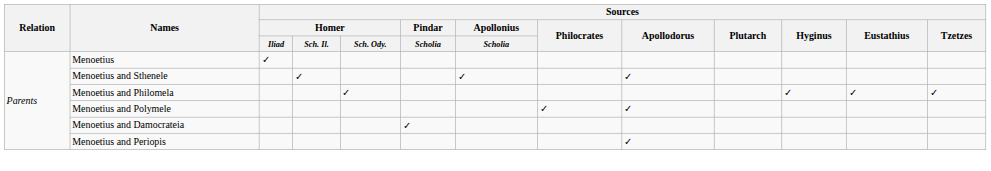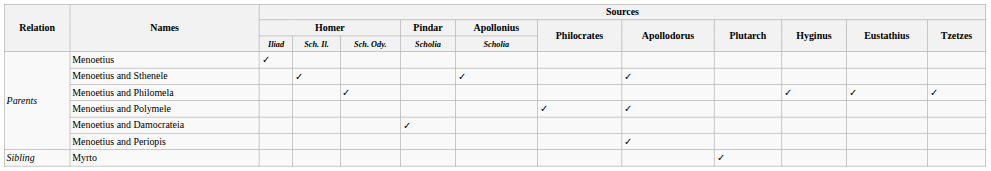+ row: (85, 157)
